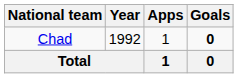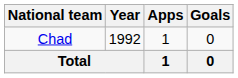(210, 38) bold -> (210, 38) normal
